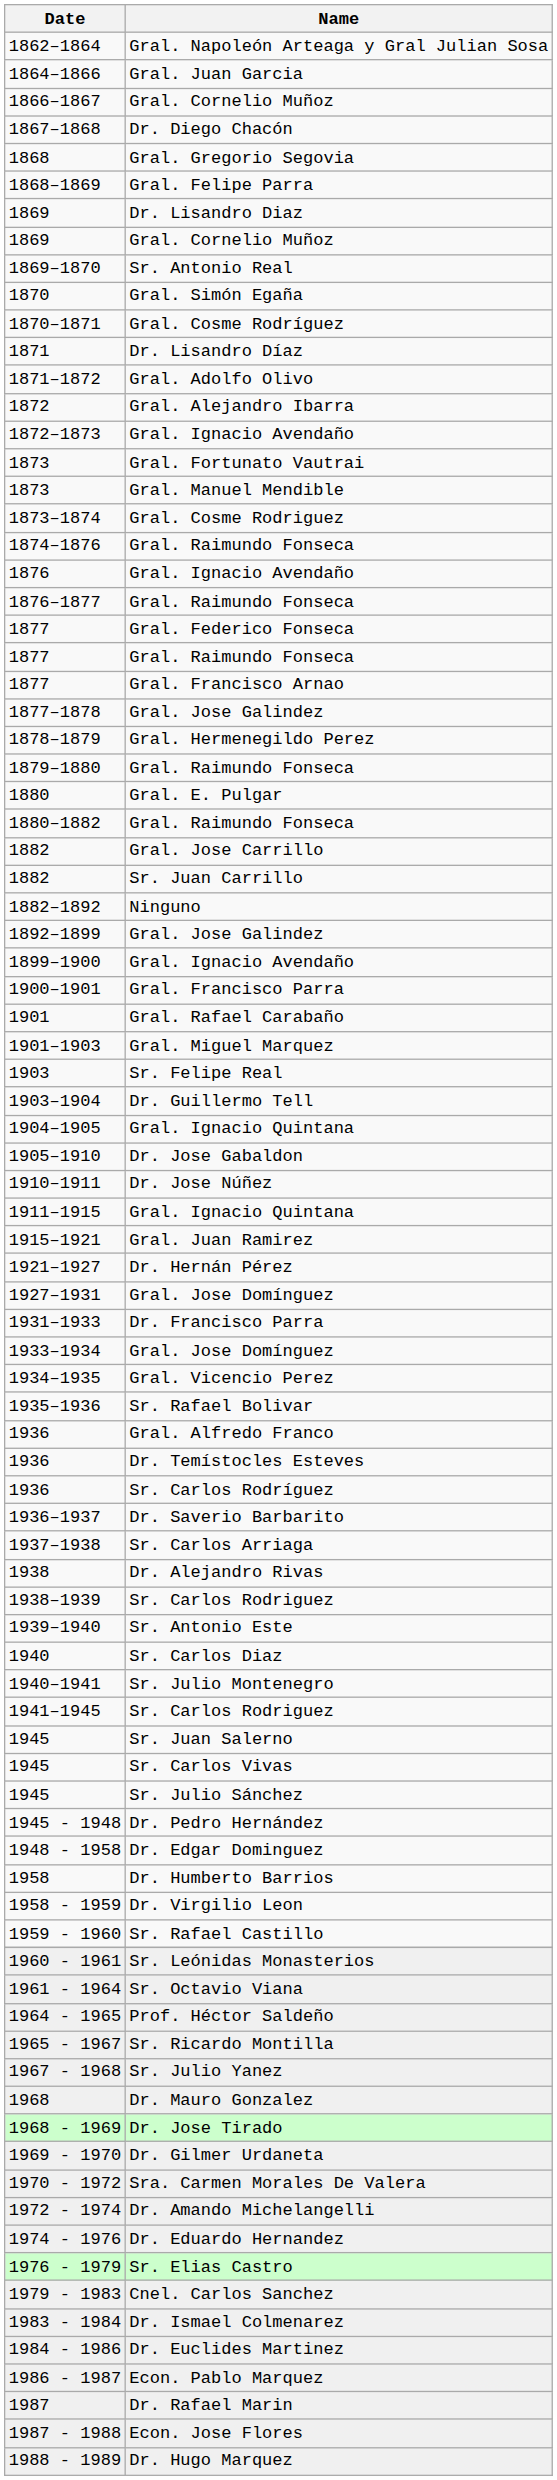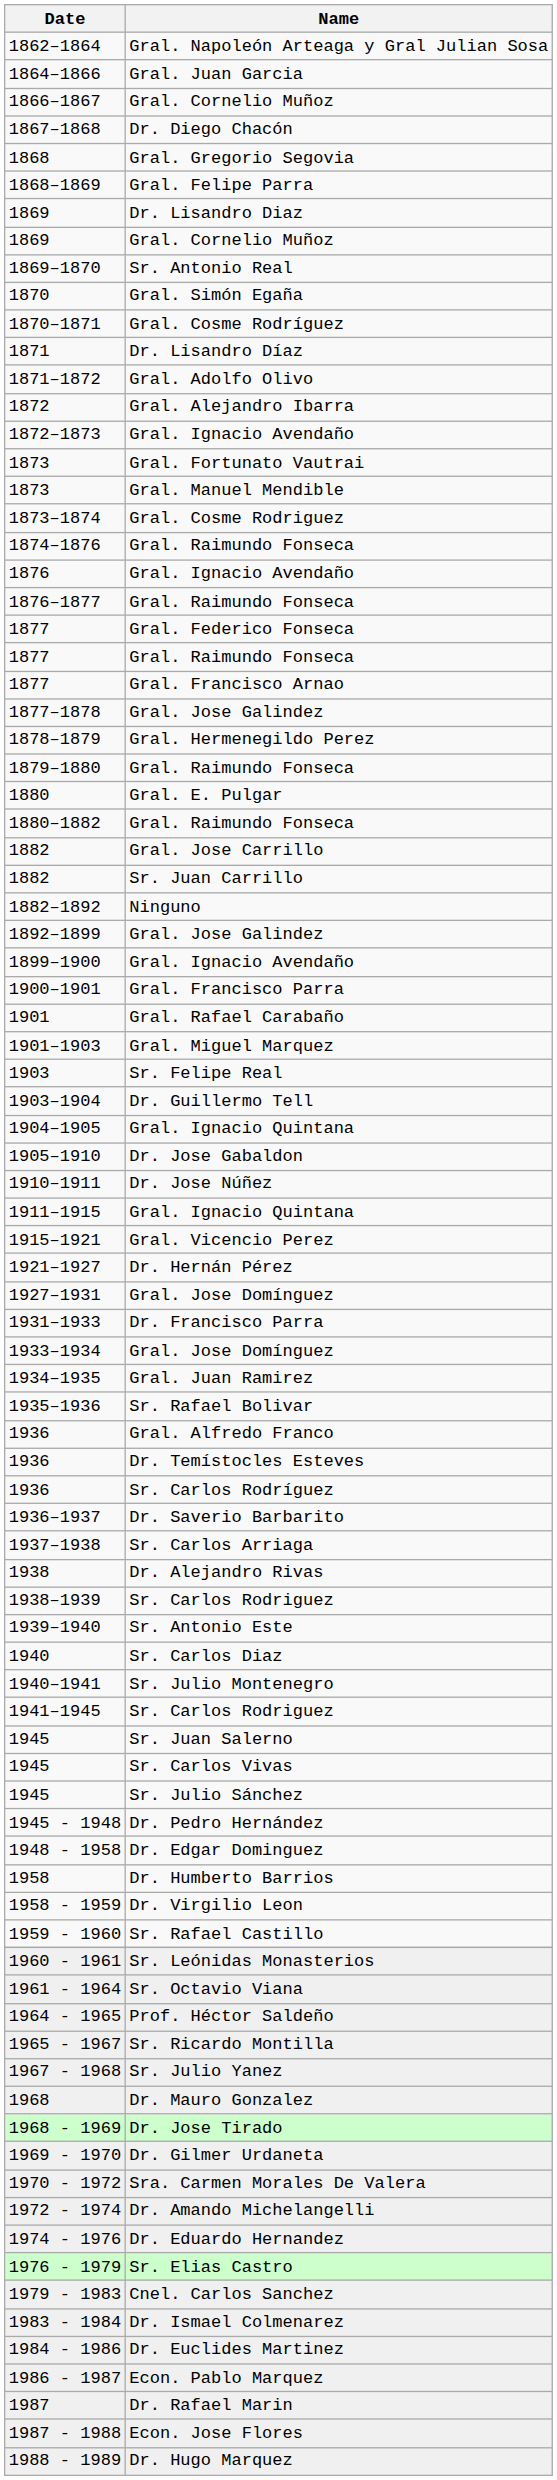(221, 1240) Gral. Juan Ramirez -> (231, 1240) Gral. Vicencio Perez
(231, 1379) Gral. Vicencio Perez -> (221, 1379) Gral. Juan Ramirez
